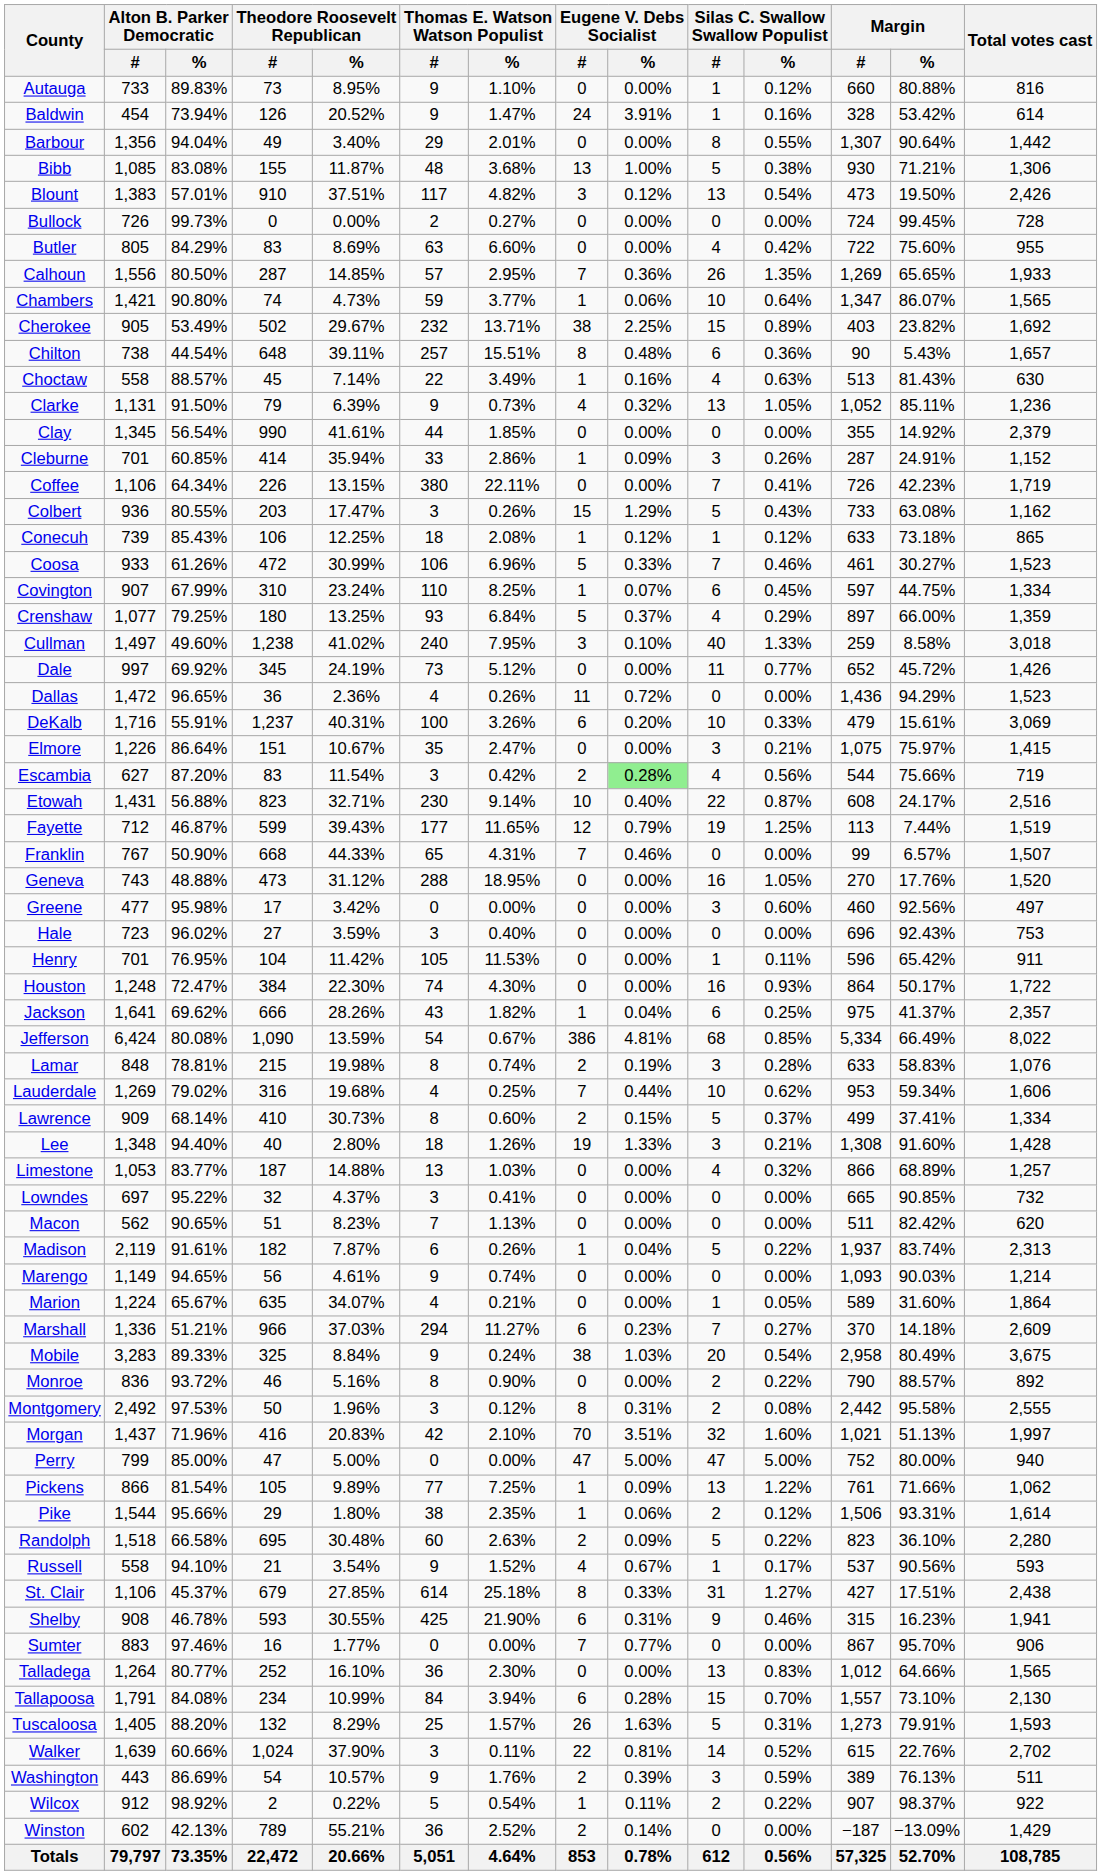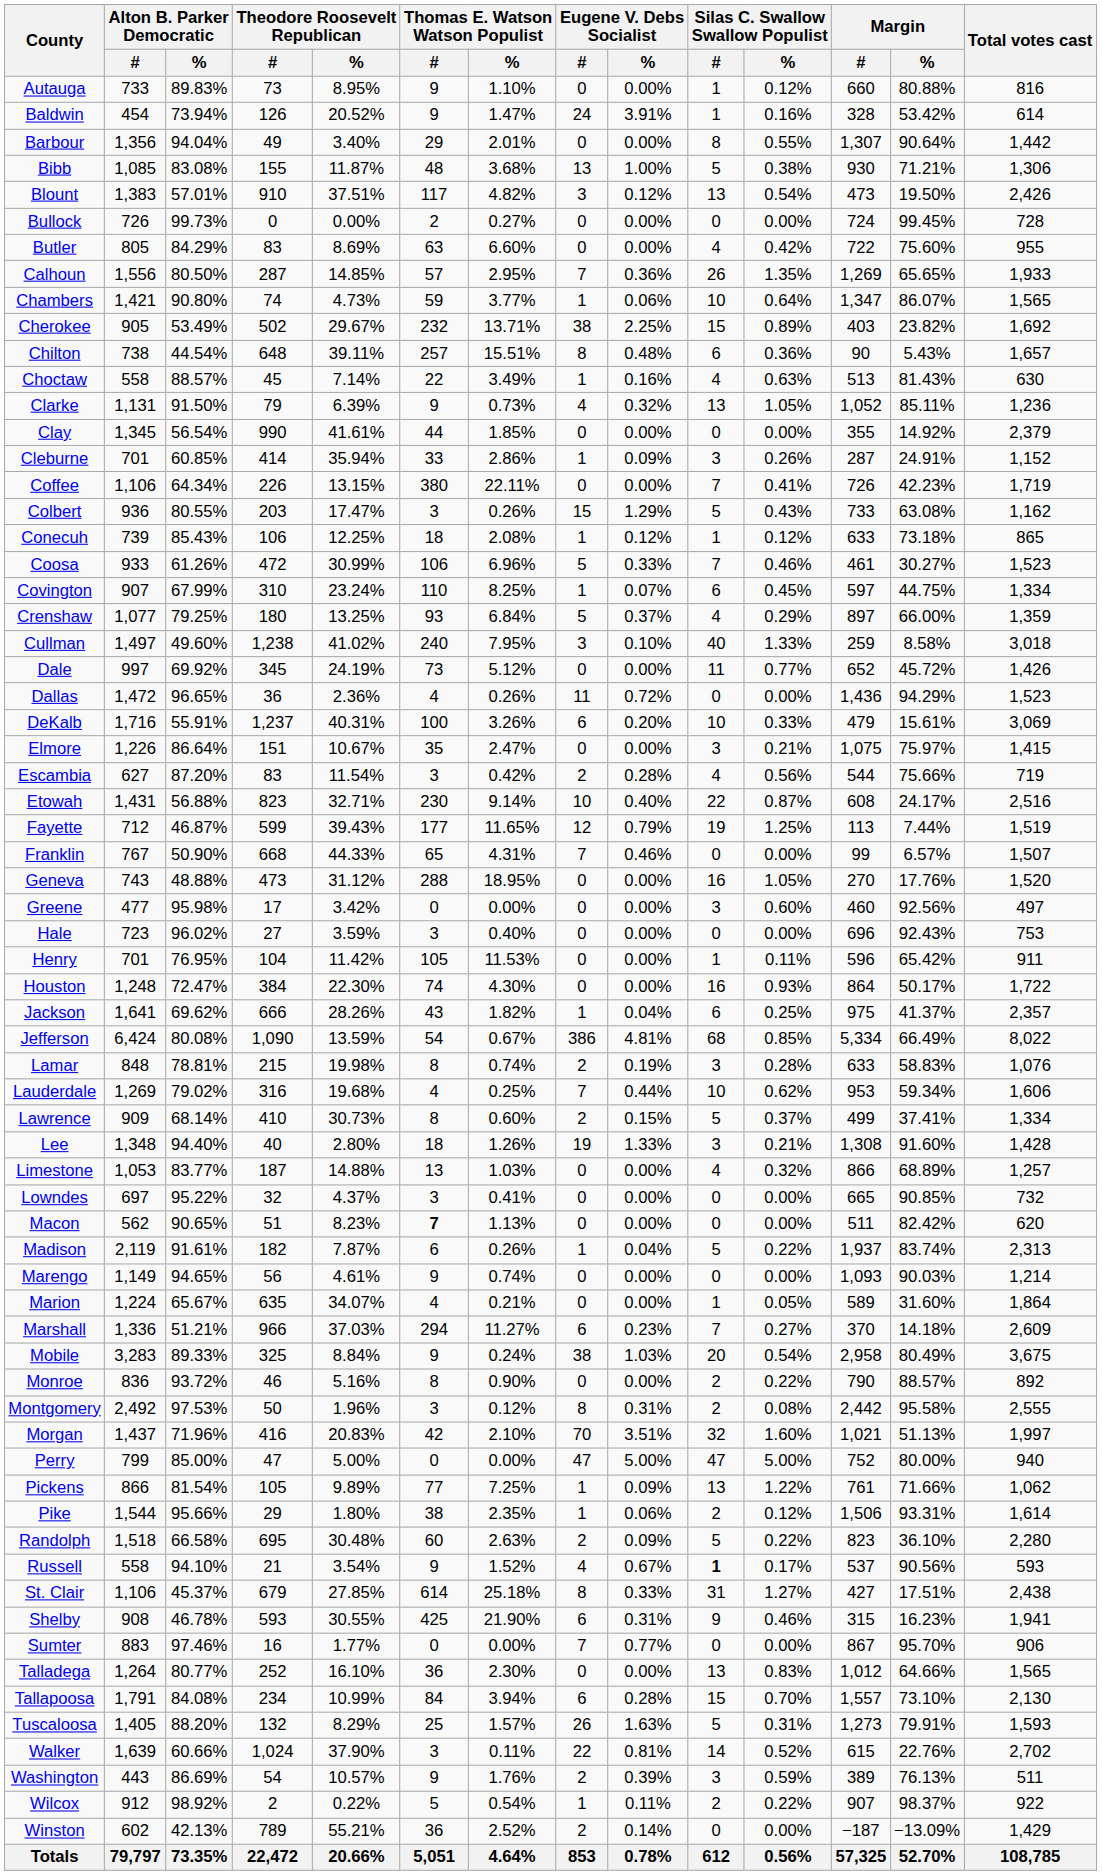(648, 775) lightgreen background -> (648, 775) no background
(434, 1223) normal -> (434, 1223) bold
(716, 1567) normal -> (716, 1567) bold
